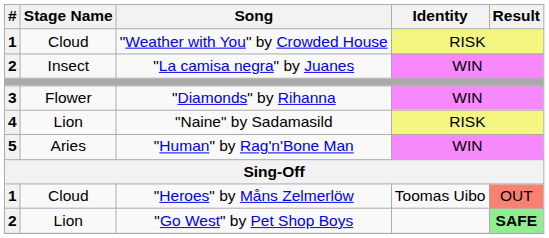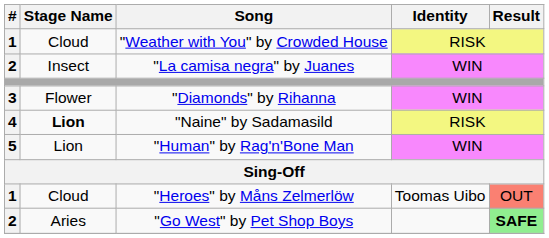(68, 122) normal -> (68, 122) bold
(68, 147) Aries -> (68, 147) Lion
(68, 220) Lion -> (68, 220) Aries
